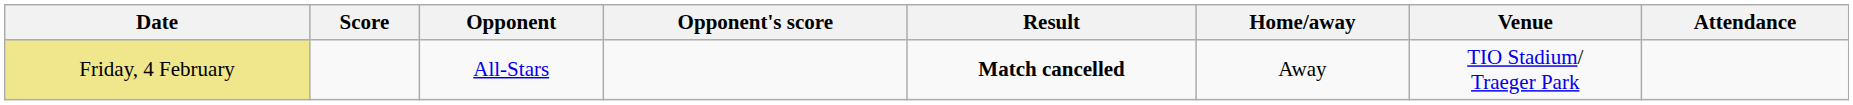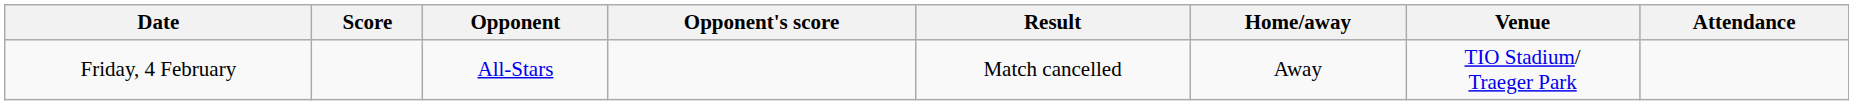(157, 69) khaki background -> (158, 69) no background
(1052, 69) bold -> (1053, 69) normal
